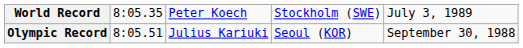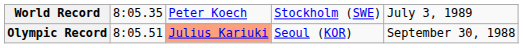(219, 34) no background -> (219, 34) lightsalmon background
